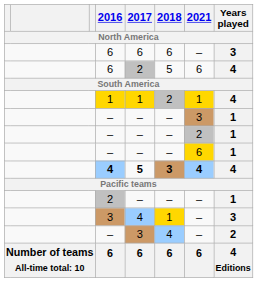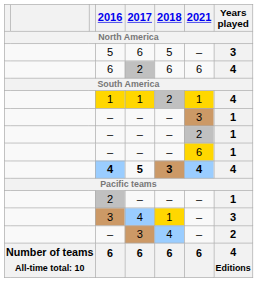(110, 52) 6 -> (110, 52) 5
(169, 52) 6 -> (169, 52) 5
(169, 69) 5 -> (169, 69) 6
